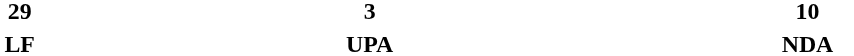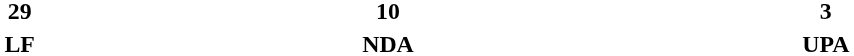columns swapped: (807, 11) <-> (370, 11)
